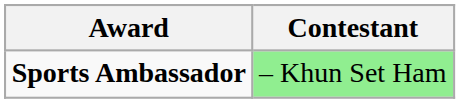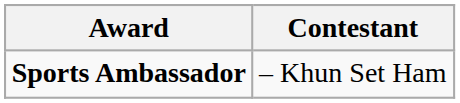(353, 73) lightgreen background -> (353, 73) no background
